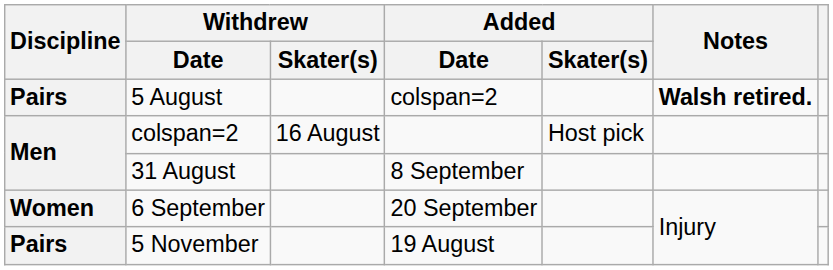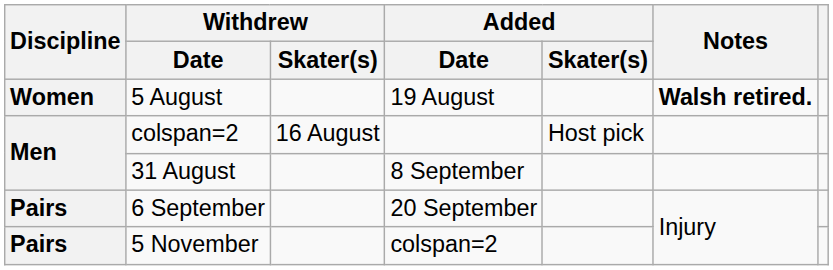(39, 97) Pairs -> (52, 97) Women
(444, 97) colspan=2 -> (442, 97) 19 August
(52, 208) Women -> (39, 208) Pairs
(442, 245) 19 August -> (444, 245) colspan=2
